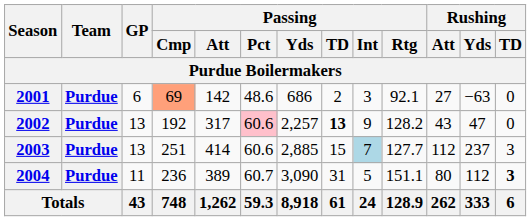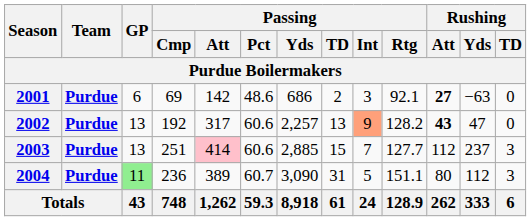(174, 96) lightsalmon background -> (174, 96) no background
(443, 96) normal -> (443, 96) bold
(259, 123) pink background -> (259, 123) no background
(338, 123) bold -> (338, 123) normal
(367, 123) no background -> (367, 123) lightsalmon background
(443, 123) normal -> (443, 123) bold
(218, 149) no background -> (218, 149) pink background
(367, 149) lightblue background -> (367, 149) no background
(137, 176) no background -> (137, 176) lightgreen background
(510, 176) bold -> (510, 176) normal
